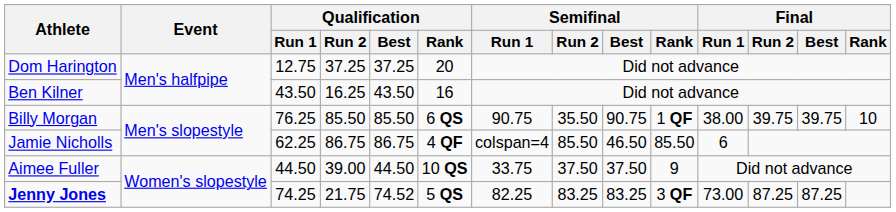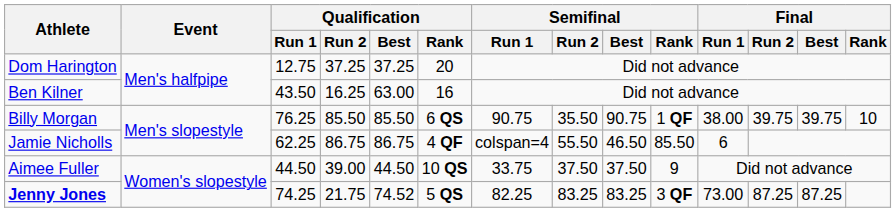(394, 93) 43.50 -> (394, 93) 63.00
(578, 144) 85.50 -> (578, 144) 55.50
